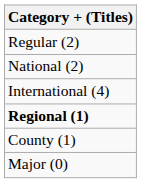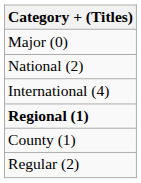(44, 41) Regular (2) -> (38, 41) Major (0)
(38, 165) Major (0) -> (44, 165) Regular (2)
